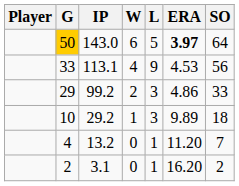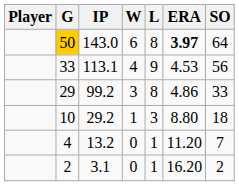(154, 42) 5 -> (154, 42) 8
(133, 92) 2 -> (133, 92) 3
(154, 92) 3 -> (154, 92) 8
(184, 117) 9.89 -> (184, 117) 8.80
